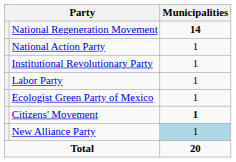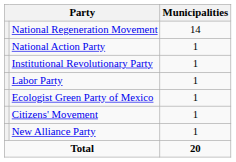(195, 30) bold -> (195, 30) normal
(195, 115) bold -> (195, 115) normal
(195, 132) lightblue background -> (195, 132) no background
